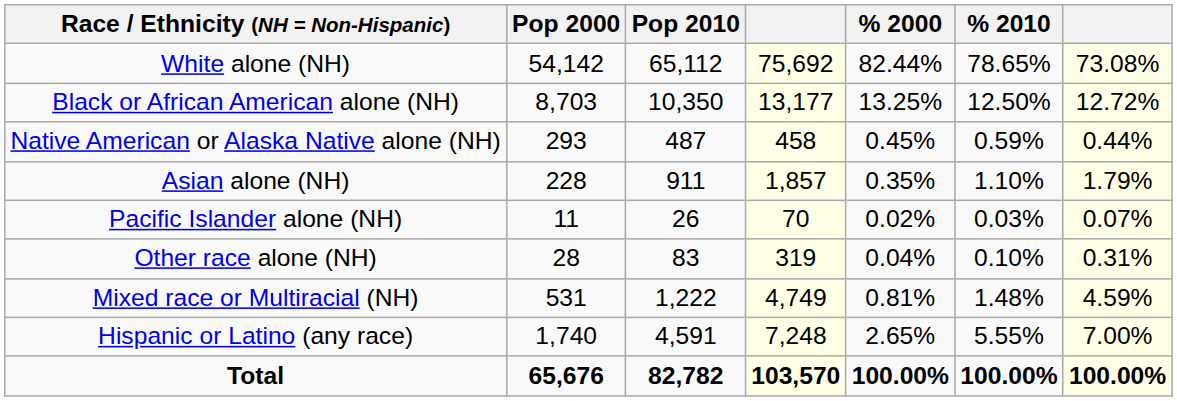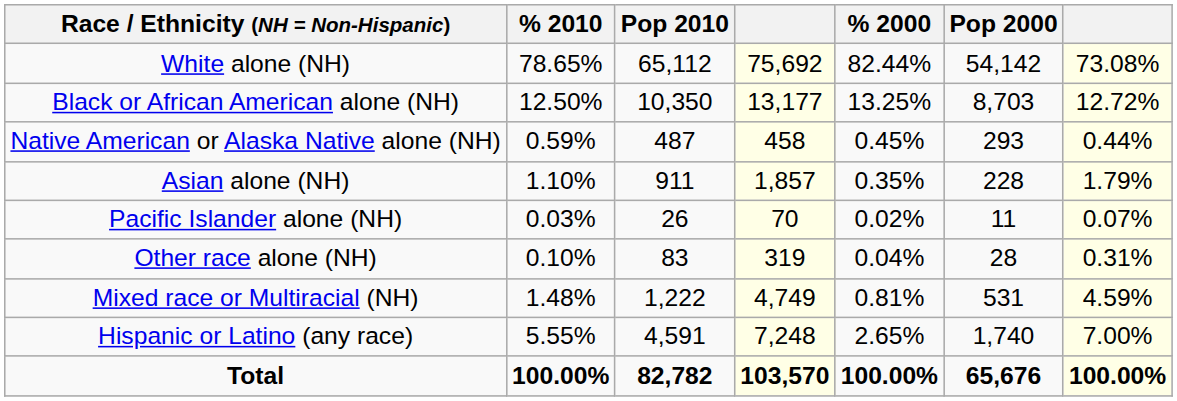columns swapped: (566, 24) <-> (1009, 24)
